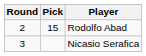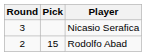rows swapped: (97, 28) <-> (103, 43)
